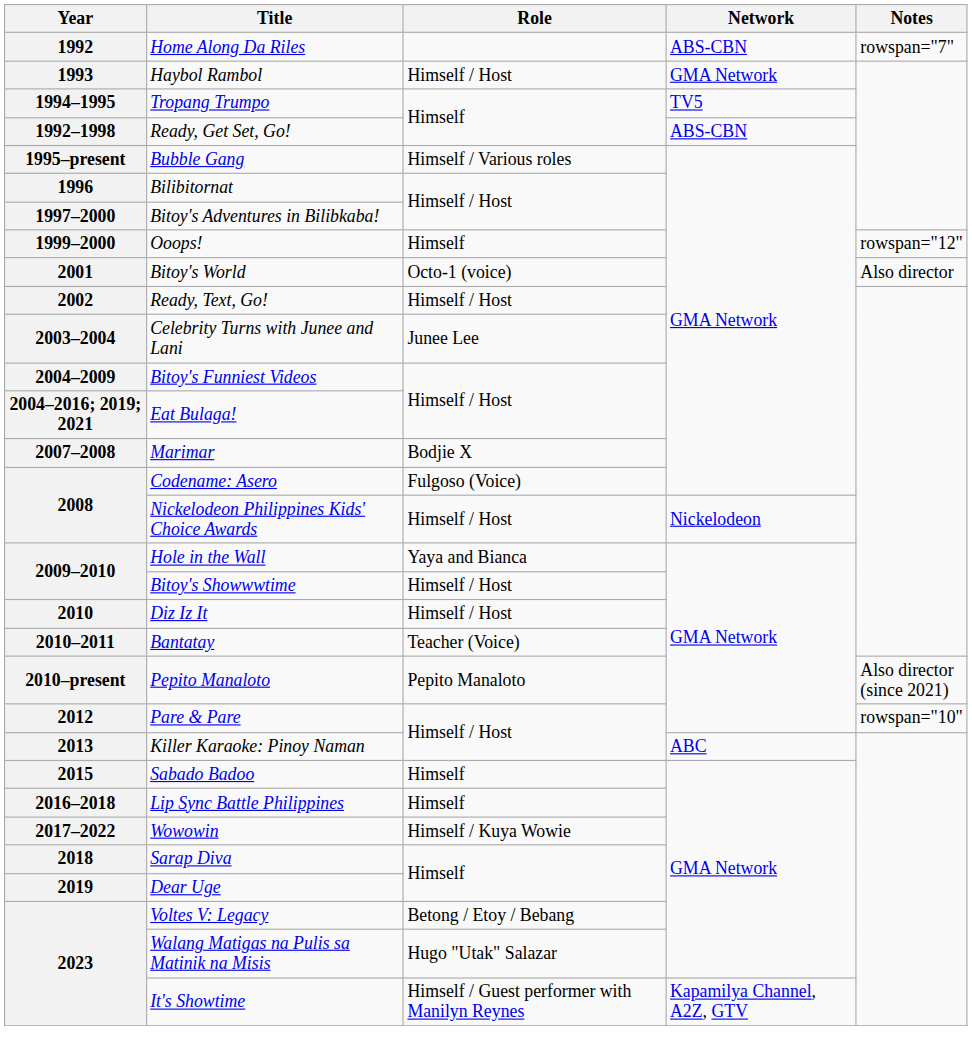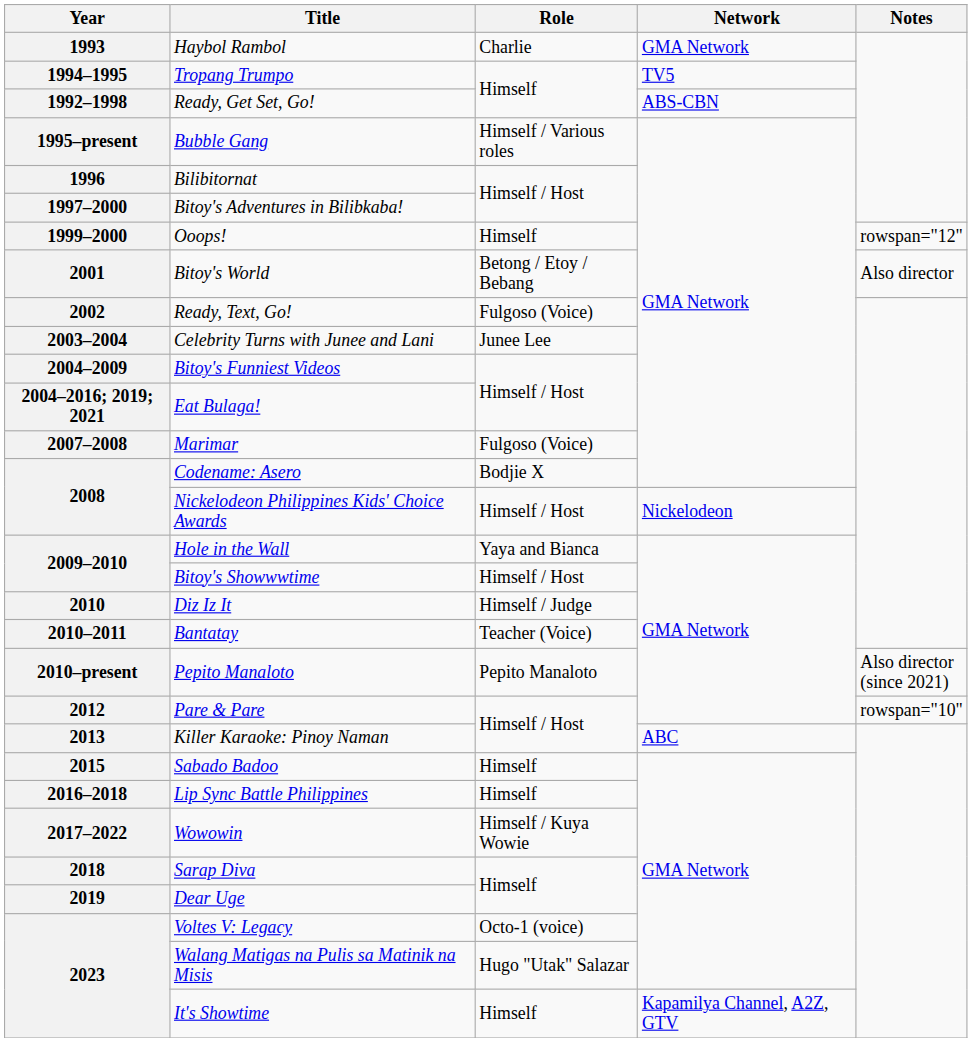- row: (228, 46)
(460, 74) Himself / Host -> (505, 46) Charlie
(459, 272) Octo-1 (voice) -> (533, 273) Betong / Etoy / Bebang
(460, 300) Himself / Host -> (536, 312) Fulgoso (Voice)
(440, 452) Bodjie X -> (536, 444) Fulgoso (Voice)
(464, 481) Fulgoso (Voice) -> (512, 472) Bodjie X
(460, 613) Himself / Host -> (536, 605) Himself / Judge
(491, 915) Betong / Etoy / Bebang -> (531, 927) Octo-1 (voice)
(519, 1001) Himself / Guest performer with Manilyn Reynes -> (508, 1013) Himself
